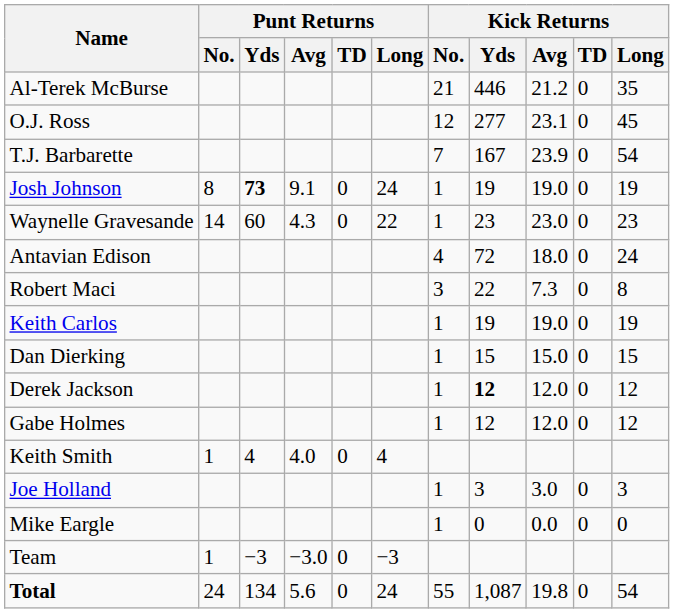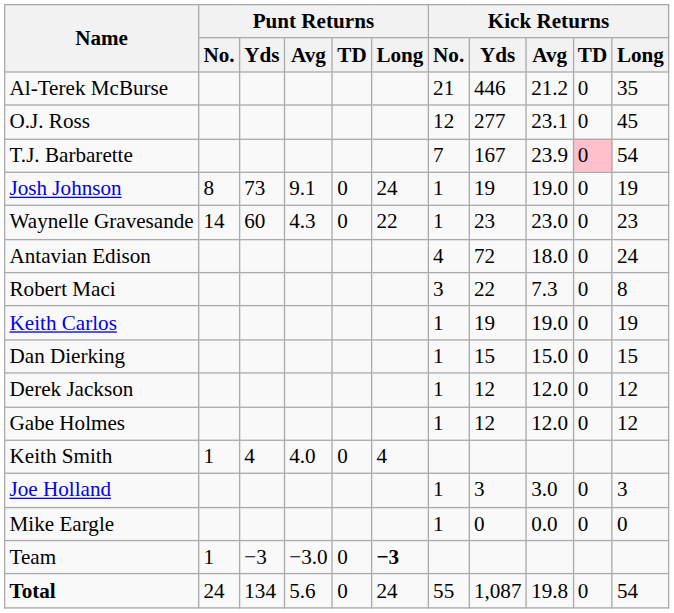(583, 155) no background -> (583, 155) pink background
(255, 188) bold -> (255, 188) normal
(484, 389) bold -> (484, 389) normal
(388, 557) normal -> (388, 557) bold
